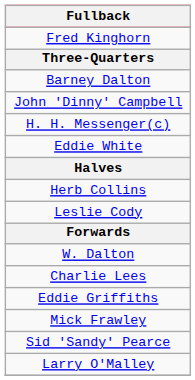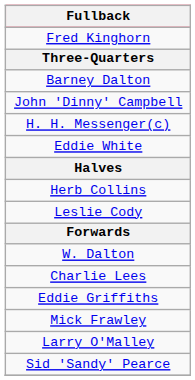(98, 342) Sid 'Sandy' Pearce -> (98, 342) Larry O'Malley
(98, 364) Larry O'Malley -> (98, 364) Sid 'Sandy' Pearce
